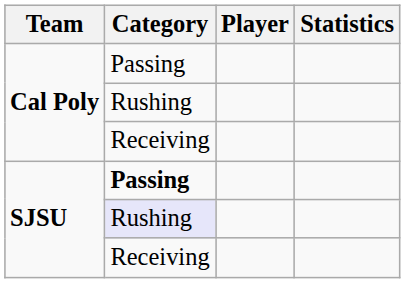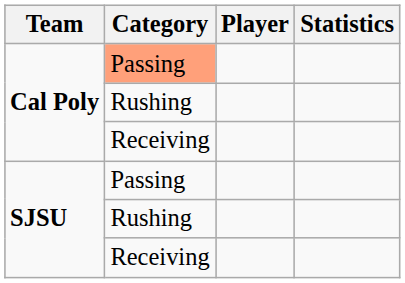(148, 63) no background -> (148, 63) lightsalmon background
(150, 179) bold -> (148, 179) normal
(151, 218) lavender background -> (151, 218) no background
